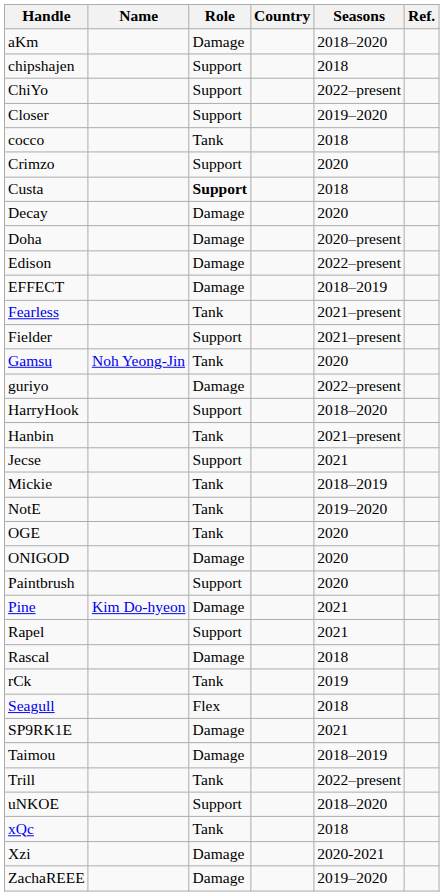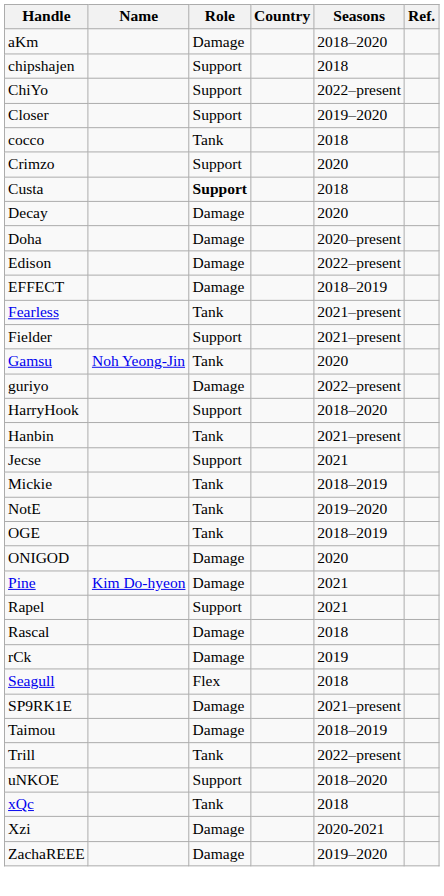(333, 533) 2020 -> (352, 533) 2018–2019
- row: (41, 582)
(208, 681) Tank -> (218, 656) Damage
(333, 730) 2021 -> (359, 705) 2021–present
